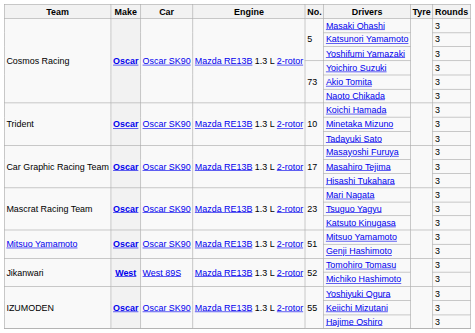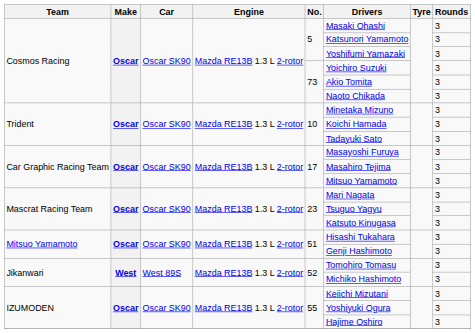(356, 110) Koichi Hamada -> (360, 110) Minetaka Mizuno
(360, 125) Minetaka Mizuno -> (356, 125) Koichi Hamada
(360, 181) Hisashi Tukahara -> (361, 181) Mitsuo Yamamoto
(361, 237) Mitsuo Yamamoto -> (360, 237) Hisashi Tukahara
(358, 294) Yoshiyuki Ogura -> (357, 294) Keiichi Mizutani
(357, 308) Keiichi Mizutani -> (358, 308) Yoshiyuki Ogura
